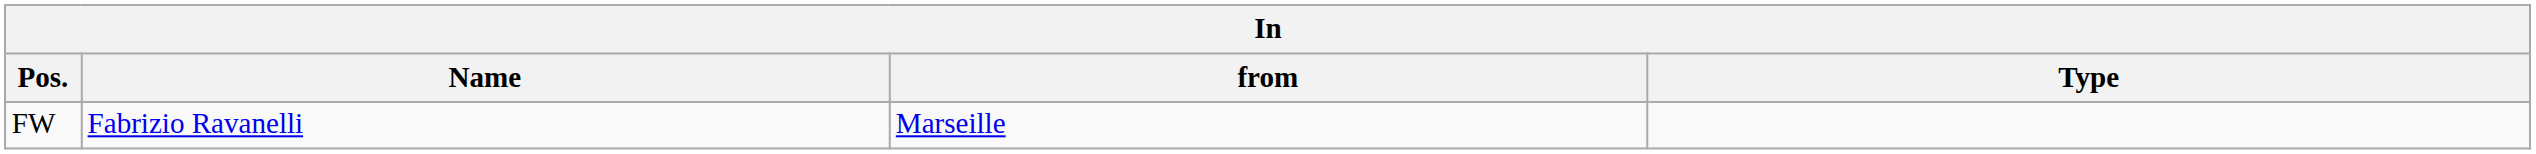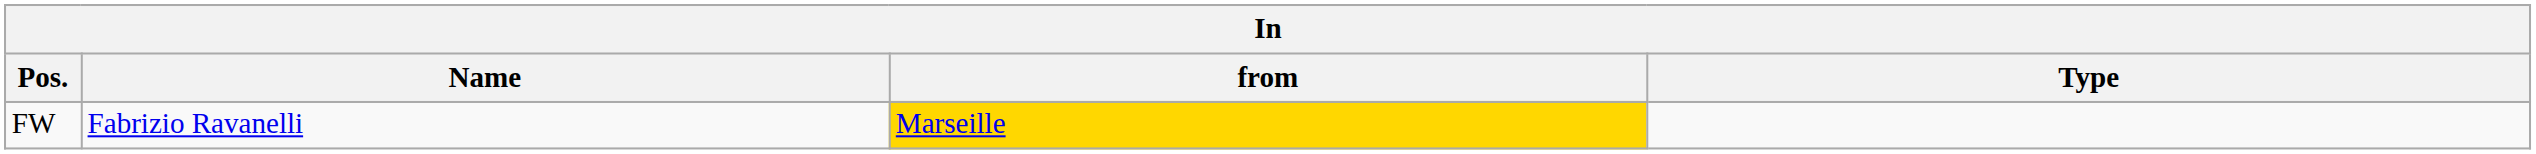(951, 124) no background -> (951, 124) gold background
